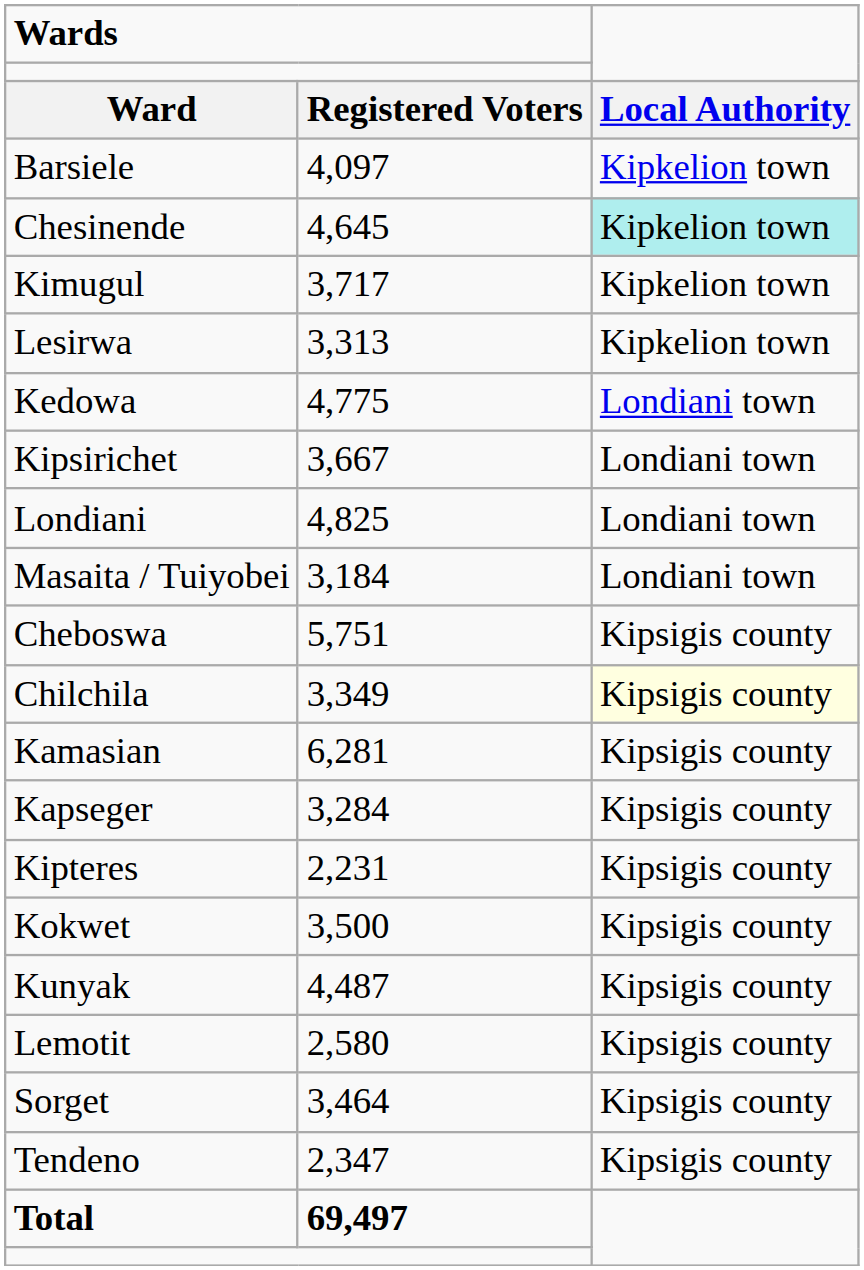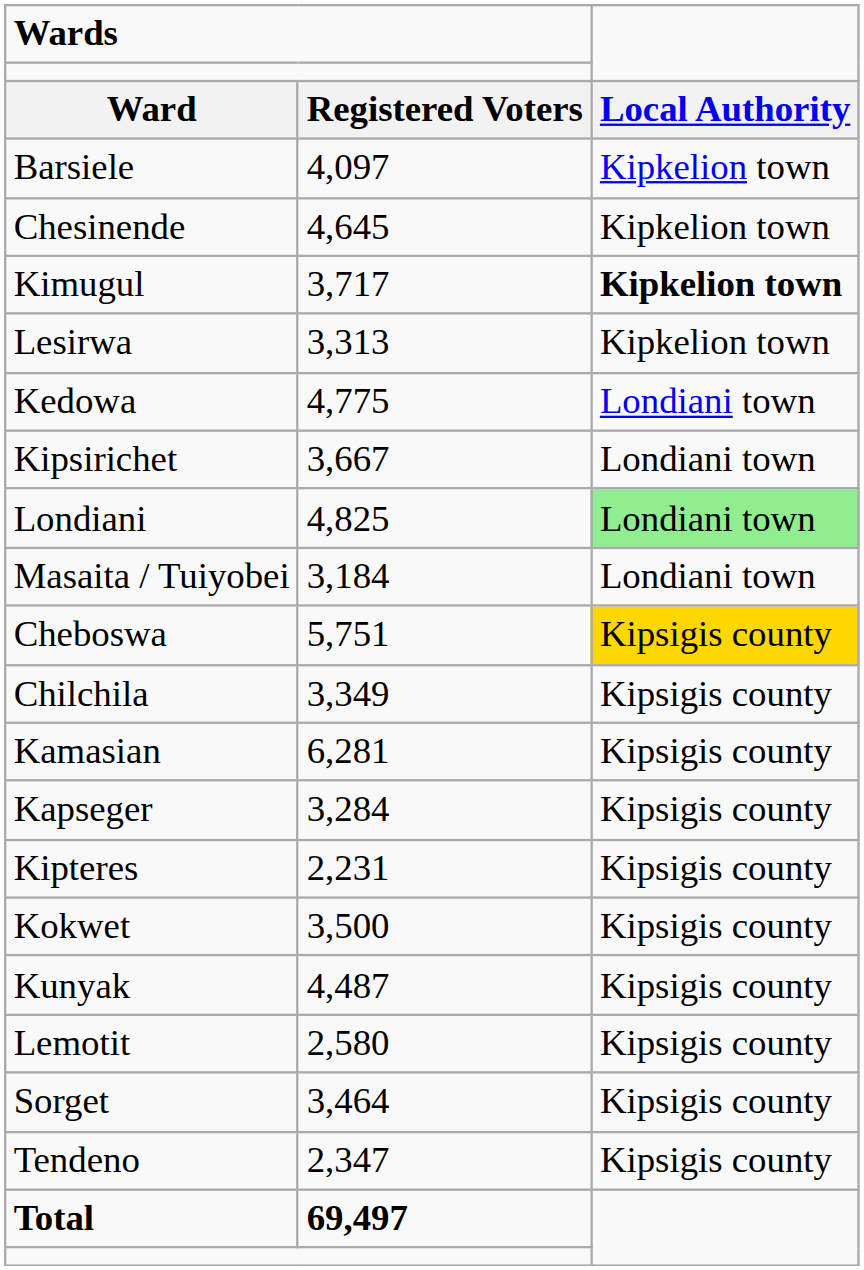(715, 225) paleturquoise background -> (715, 225) no background
(715, 284) normal -> (721, 284) bold
(708, 517) no background -> (708, 517) lightgreen background
(716, 634) no background -> (716, 634) gold background
(716, 692) lightyellow background -> (716, 692) no background
